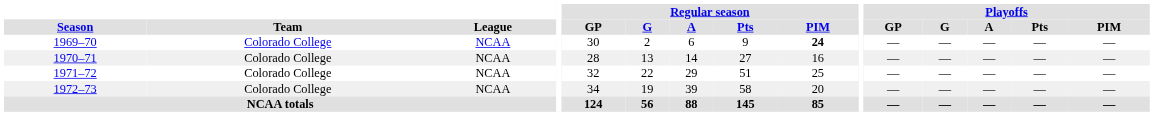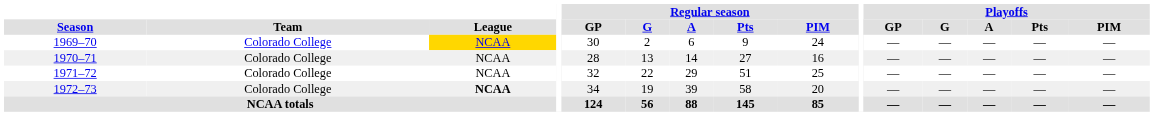(493, 42) no background -> (493, 42) gold background
(818, 42) bold -> (818, 42) normal
(493, 88) normal -> (493, 88) bold
